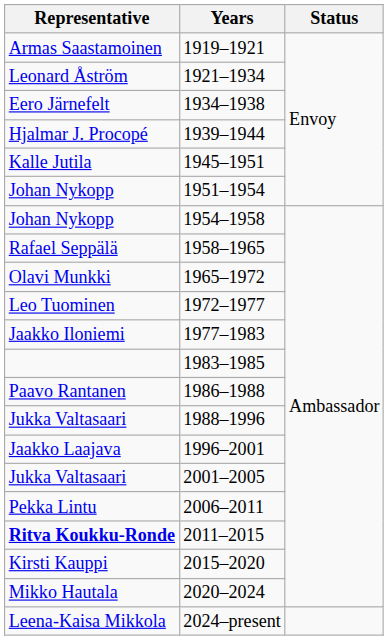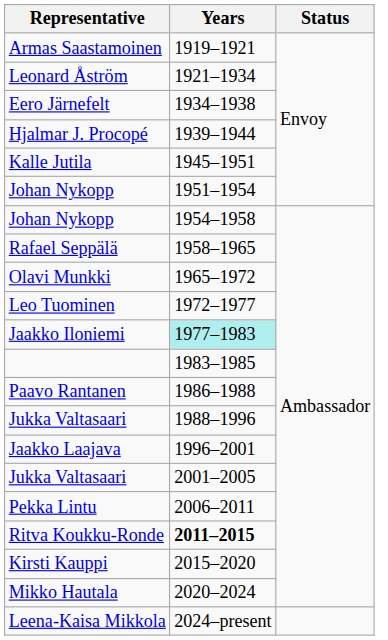(224, 334) no background -> (215, 334) paleturquoise background
(92, 534) bold -> (86, 534) normal
(224, 534) normal -> (214, 534) bold
